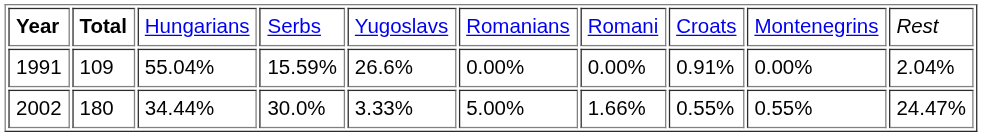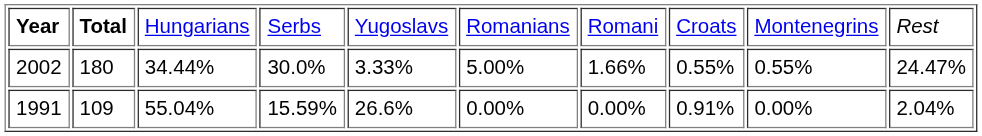rows swapped: (39, 67) <-> (39, 108)
